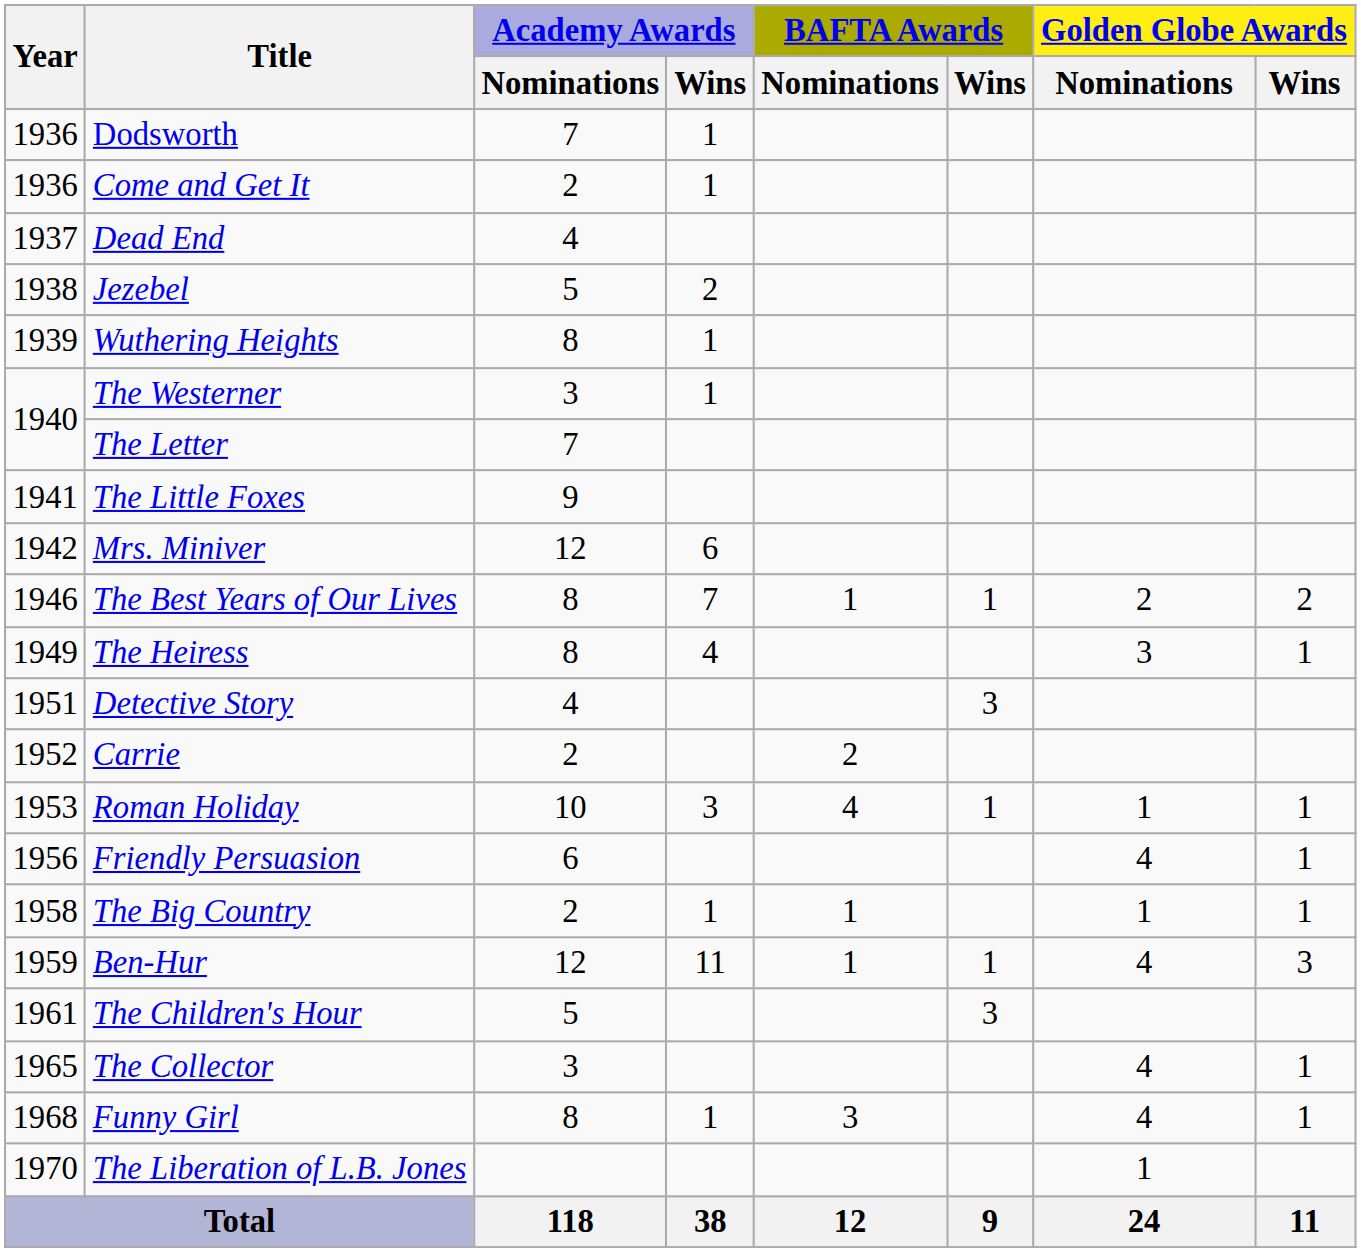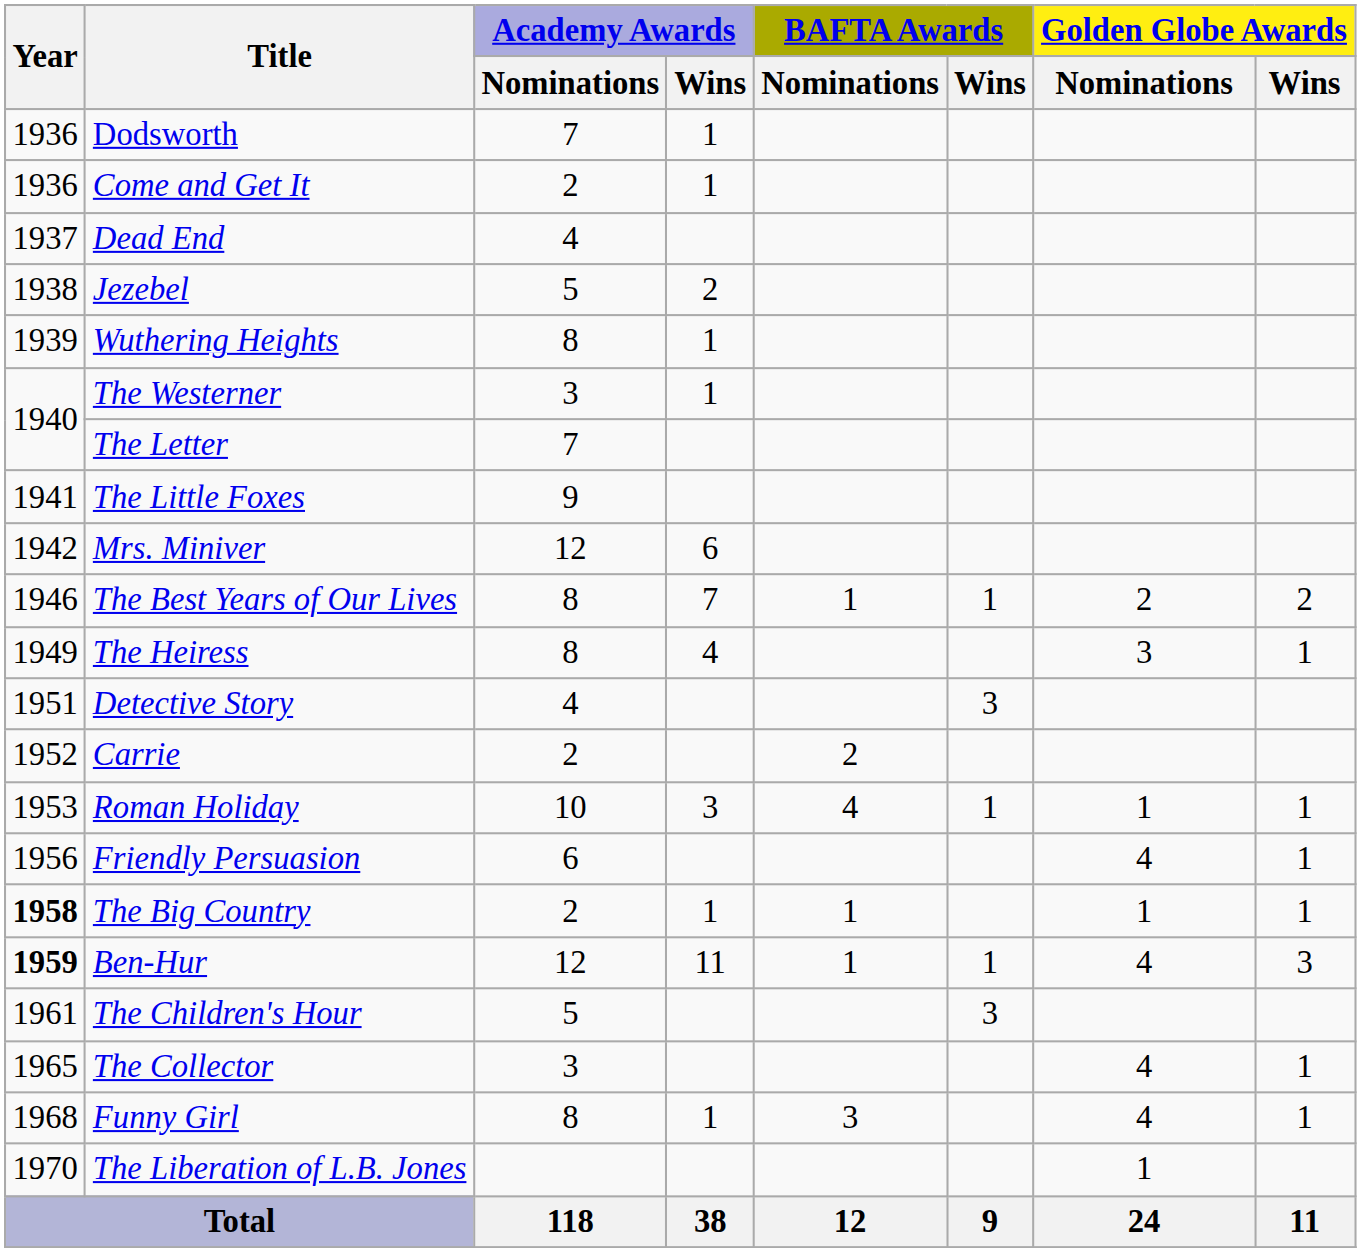(45, 910) normal -> (45, 910) bold
(45, 962) normal -> (45, 962) bold
